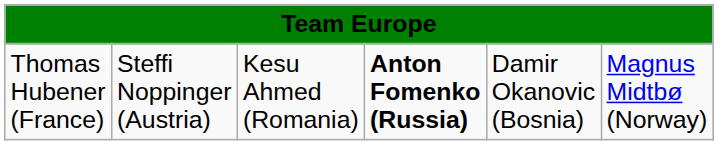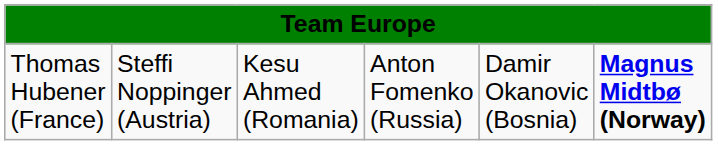(425, 91) bold -> (422, 91) normal
(657, 91) normal -> (653, 91) bold
